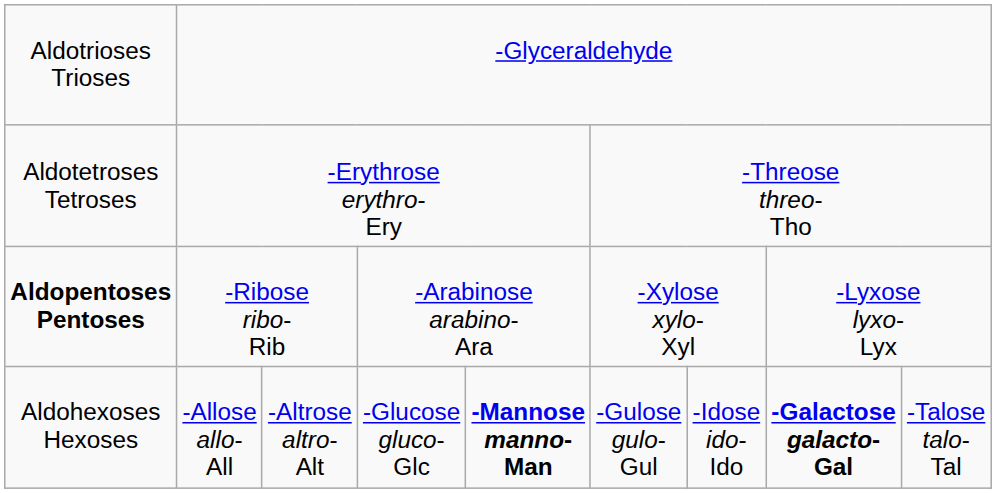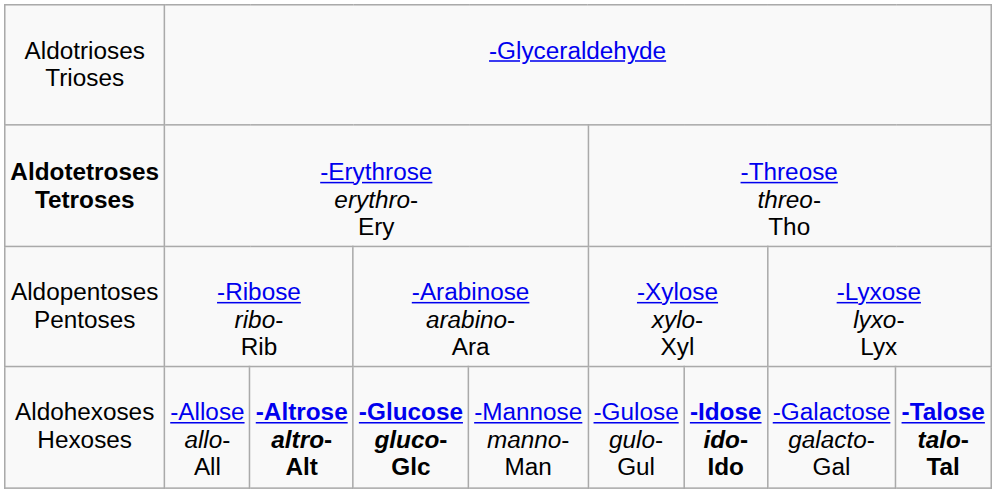(91, 185) normal -> (85, 185) bold
(91, 306) bold -> (85, 306) normal
(310, 440) normal -> (302, 440) bold
(412, 440) normal -> (411, 440) bold
(528, 440) bold -> (528, 440) normal
(726, 440) normal -> (726, 440) bold
(834, 440) bold -> (832, 440) normal
(946, 440) normal -> (943, 440) bold
